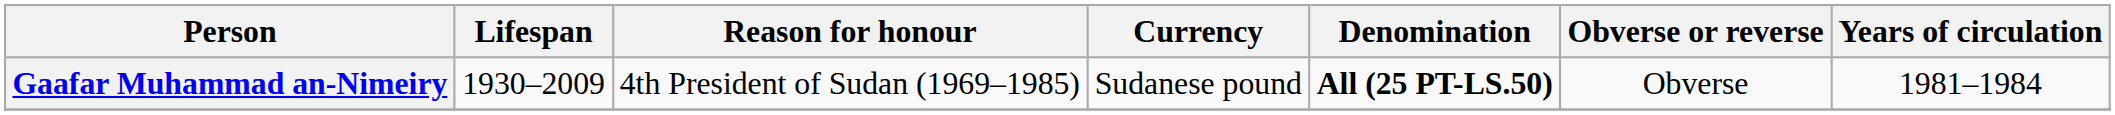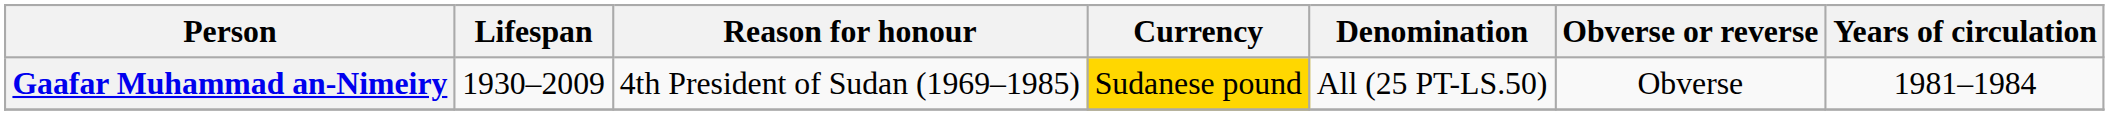(1198, 83) no background -> (1198, 83) gold background
(1435, 83) bold -> (1432, 83) normal
